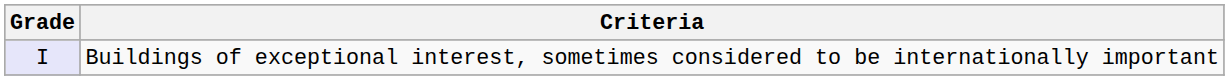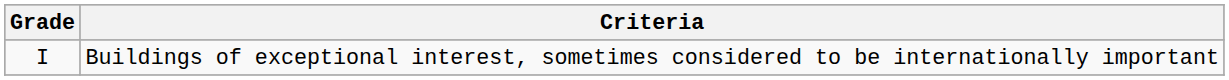(43, 58) lavender background -> (43, 58) no background
